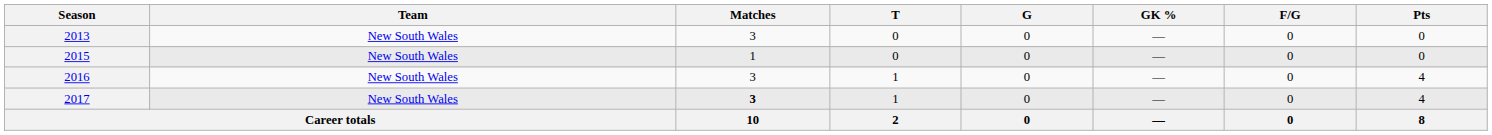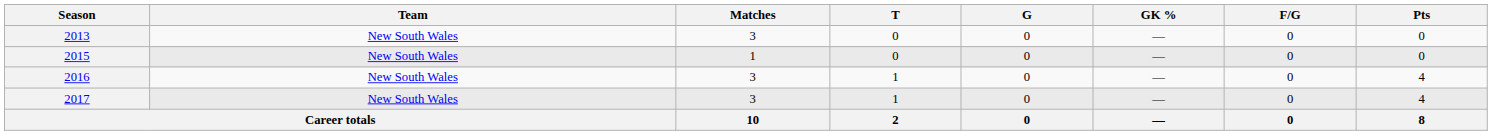(753, 98) bold -> (753, 98) normal
